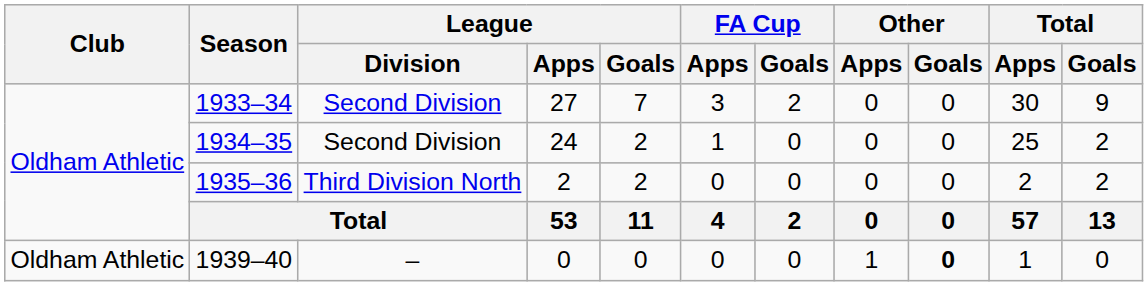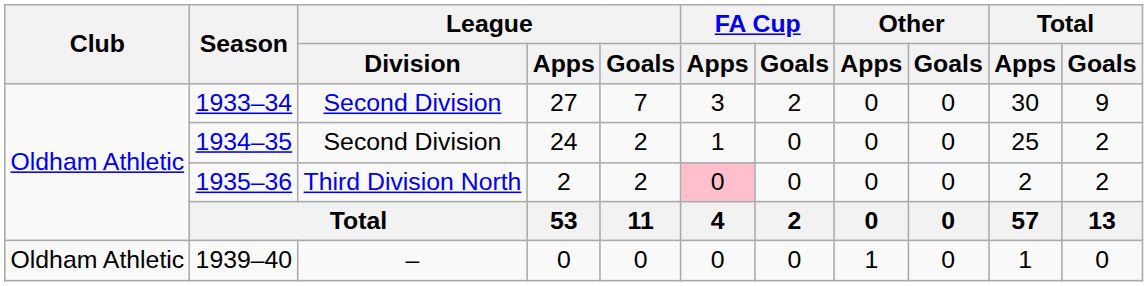(718, 181) no background -> (718, 181) pink background
(948, 260) bold -> (948, 260) normal
